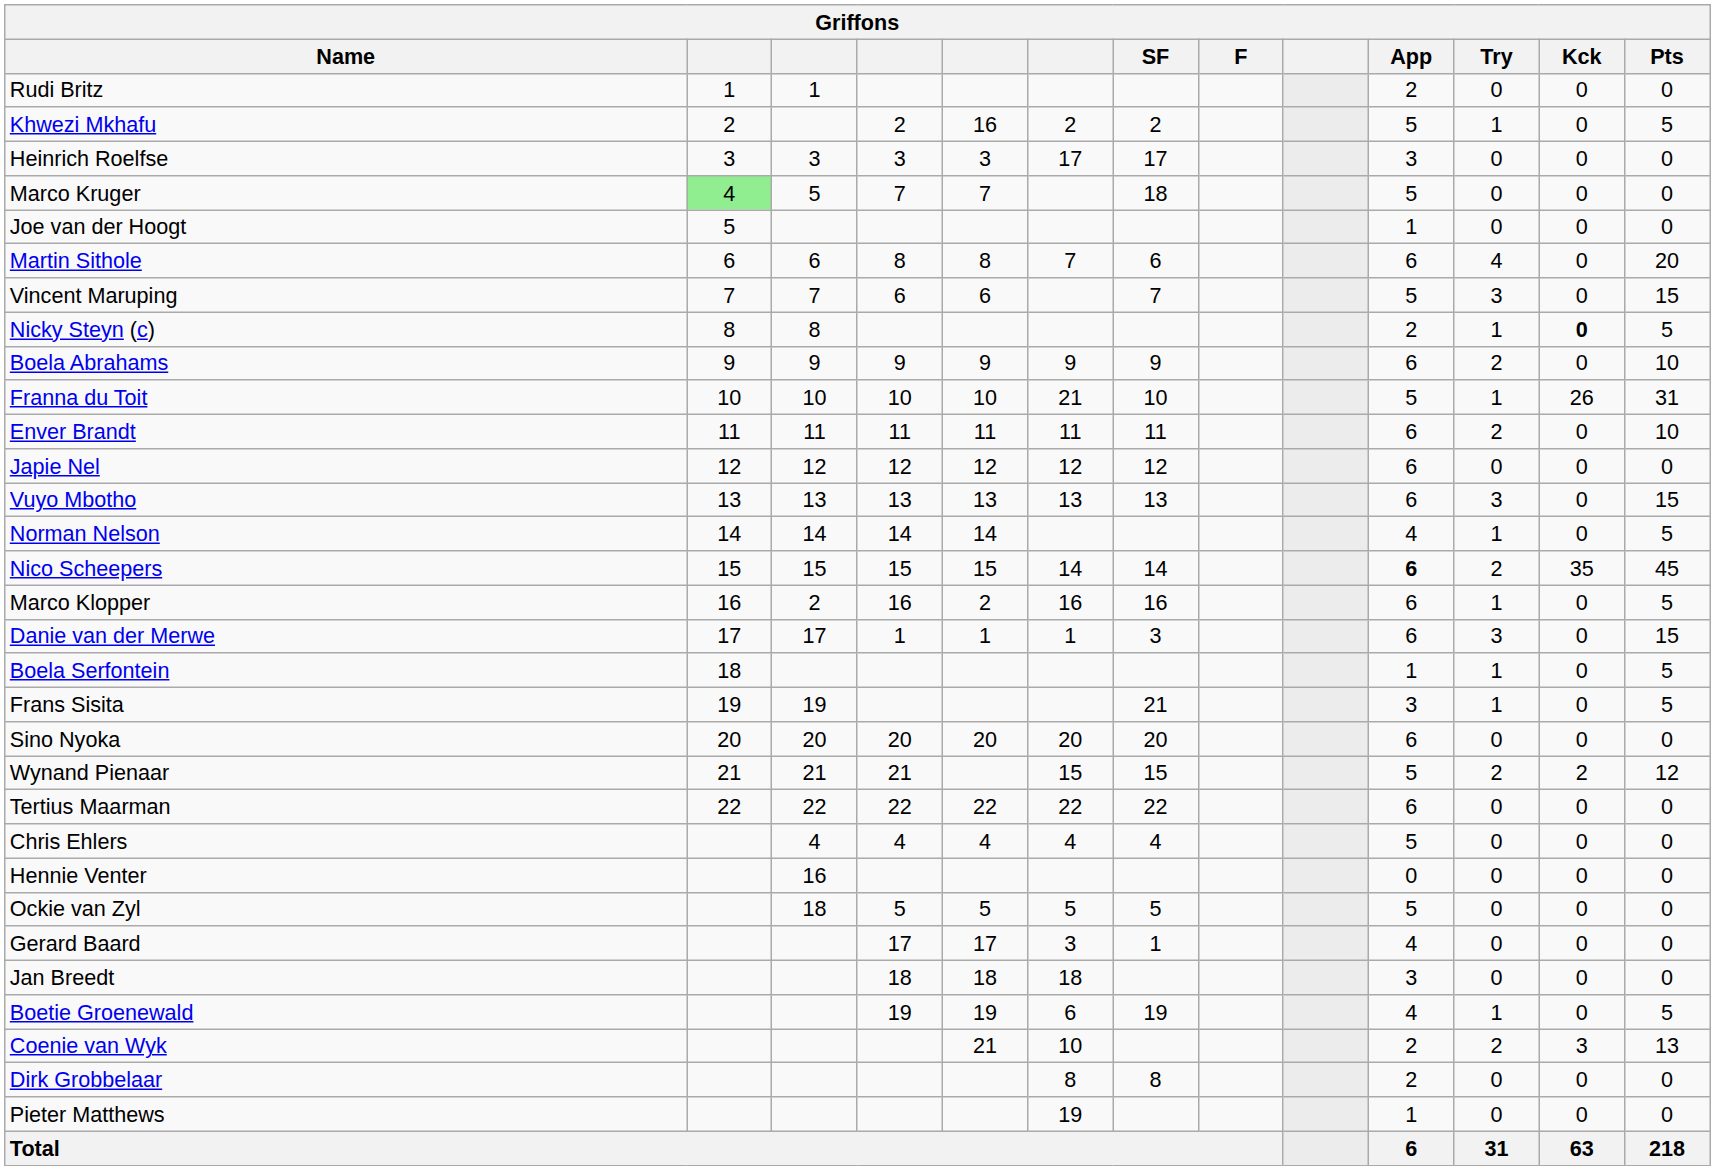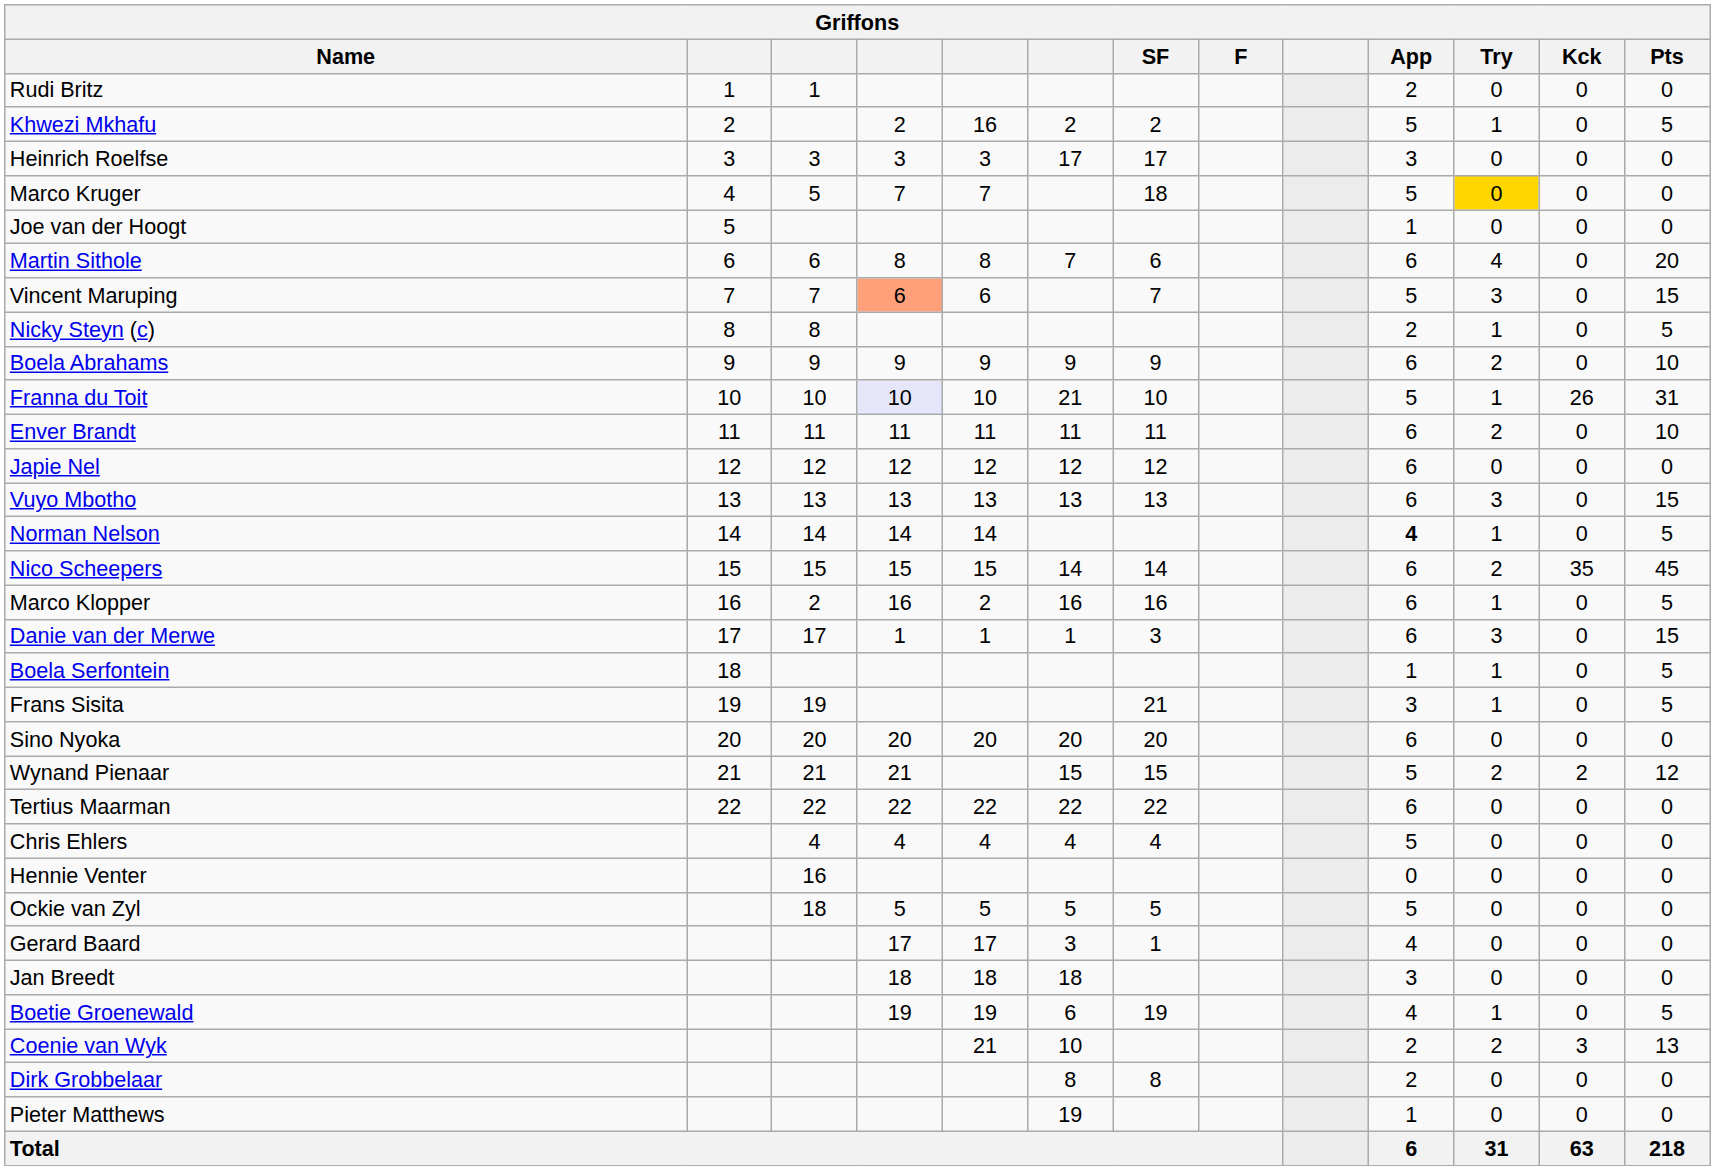(729, 193) lightgreen background -> (729, 193) no background
(1496, 193) no background -> (1496, 193) gold background
(900, 295) no background -> (900, 295) lightsalmon background
(1582, 329) bold -> (1582, 329) normal
(900, 398) no background -> (900, 398) lavender background
(1411, 534) normal -> (1411, 534) bold
(1411, 568) bold -> (1411, 568) normal
